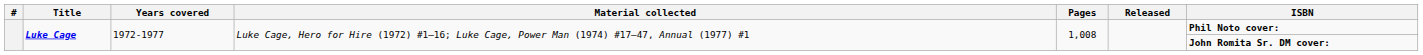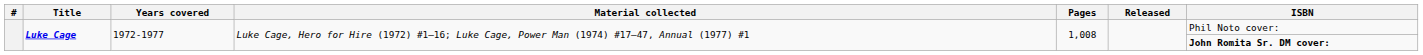(1234, 27) bold -> (1234, 27) normal
